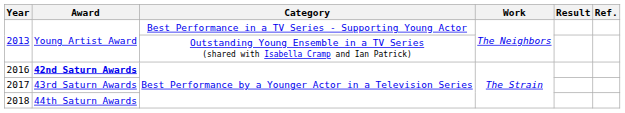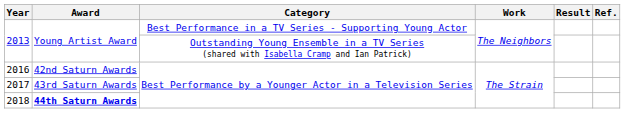(85, 69) bold -> (85, 69) normal
(85, 100) normal -> (85, 100) bold
